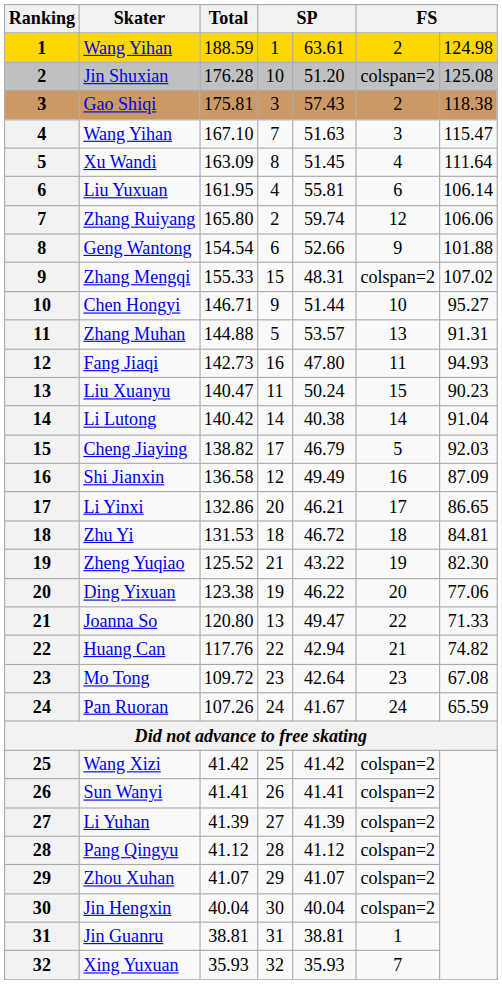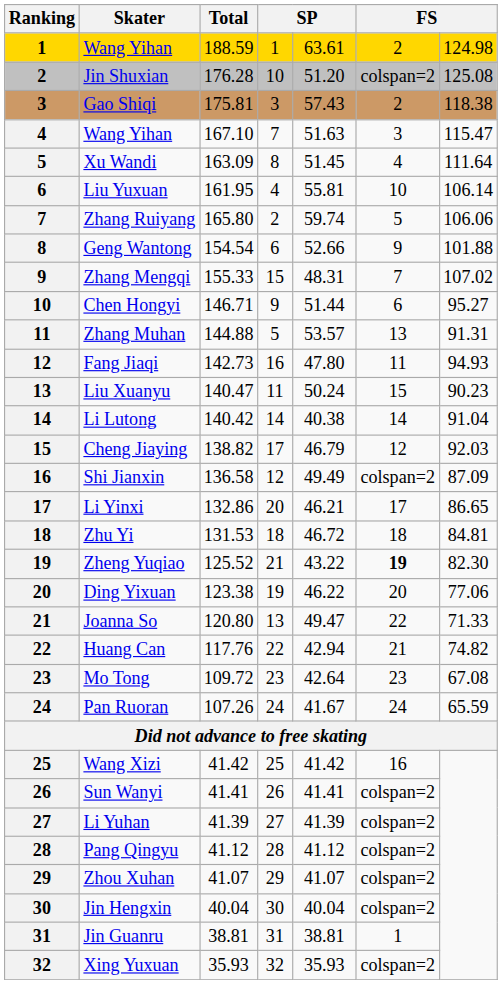(398, 190) 6 -> (398, 190) 10
(398, 219) 12 -> (398, 219) 5
(398, 276) colspan=2 -> (398, 276) 7
(398, 305) 10 -> (398, 305) 6
(398, 448) 5 -> (398, 448) 12
(398, 477) 16 -> (398, 477) colspan=2
(398, 563) normal -> (398, 563) bold
(398, 764) colspan=2 -> (398, 764) 16
(398, 965) 7 -> (398, 965) colspan=2
